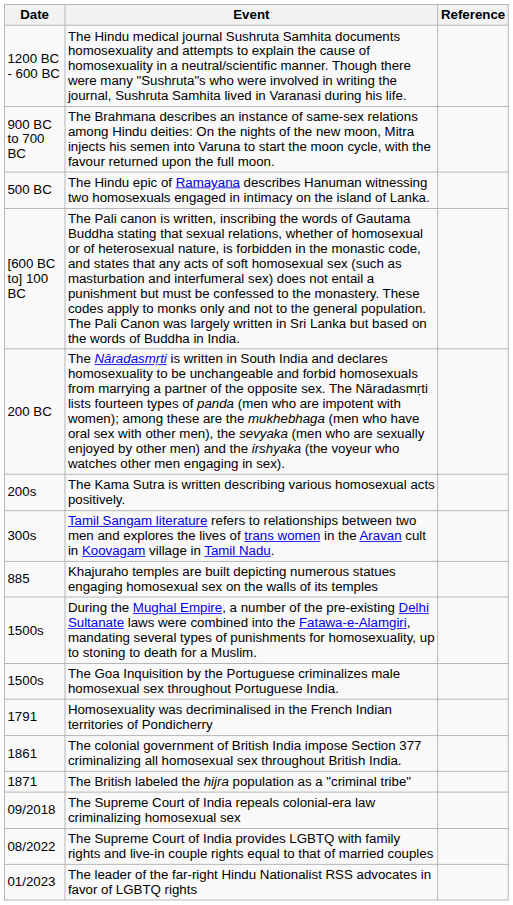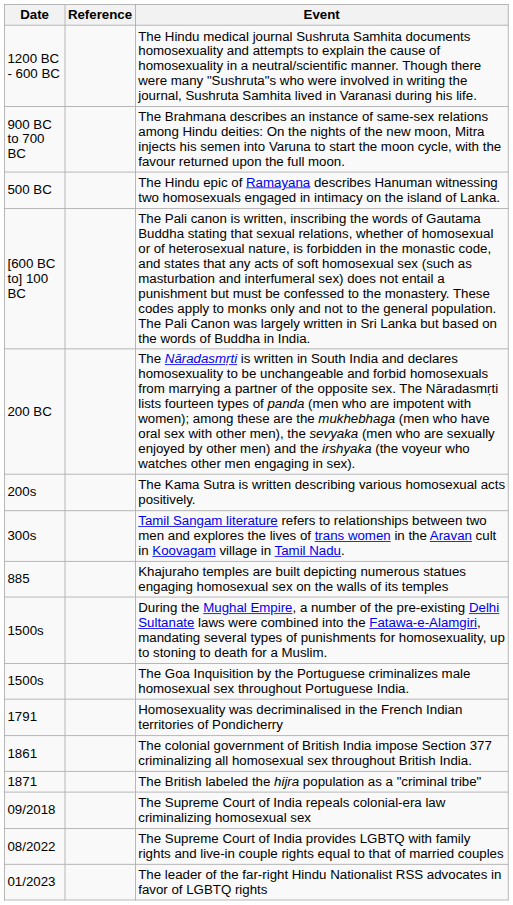columns swapped: (251, 15) <-> (473, 15)
